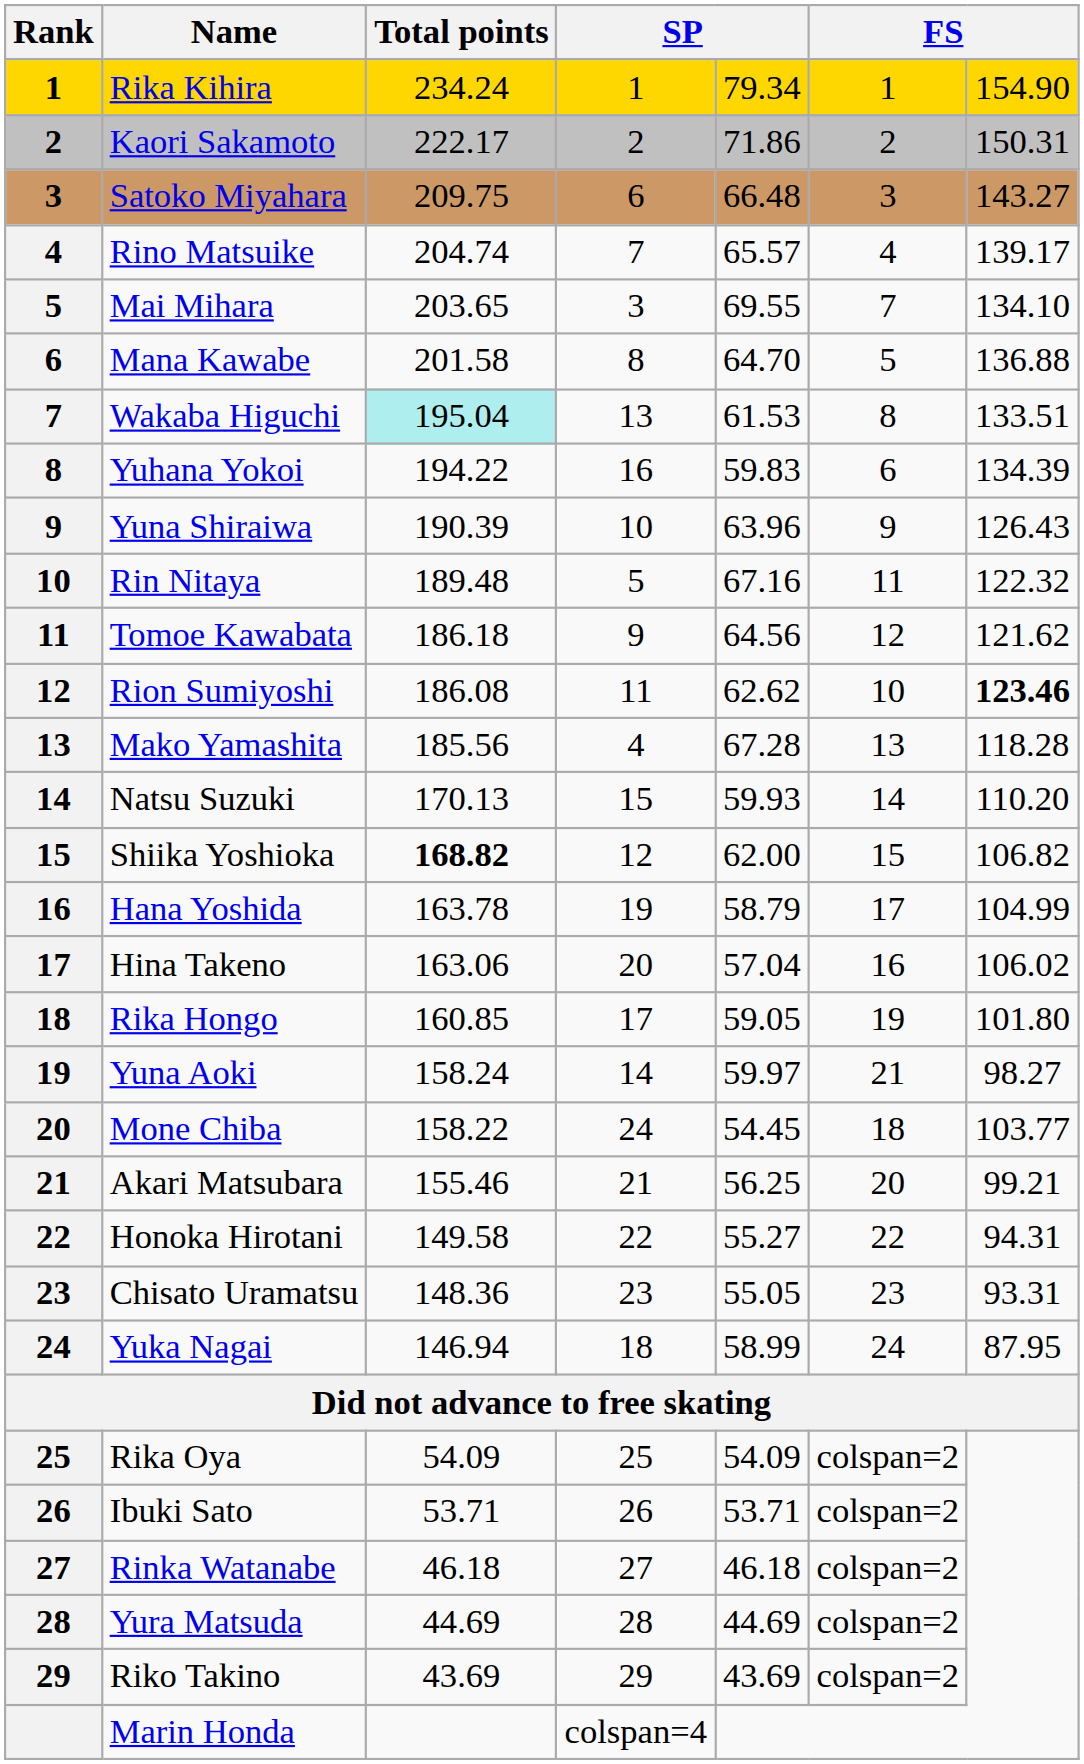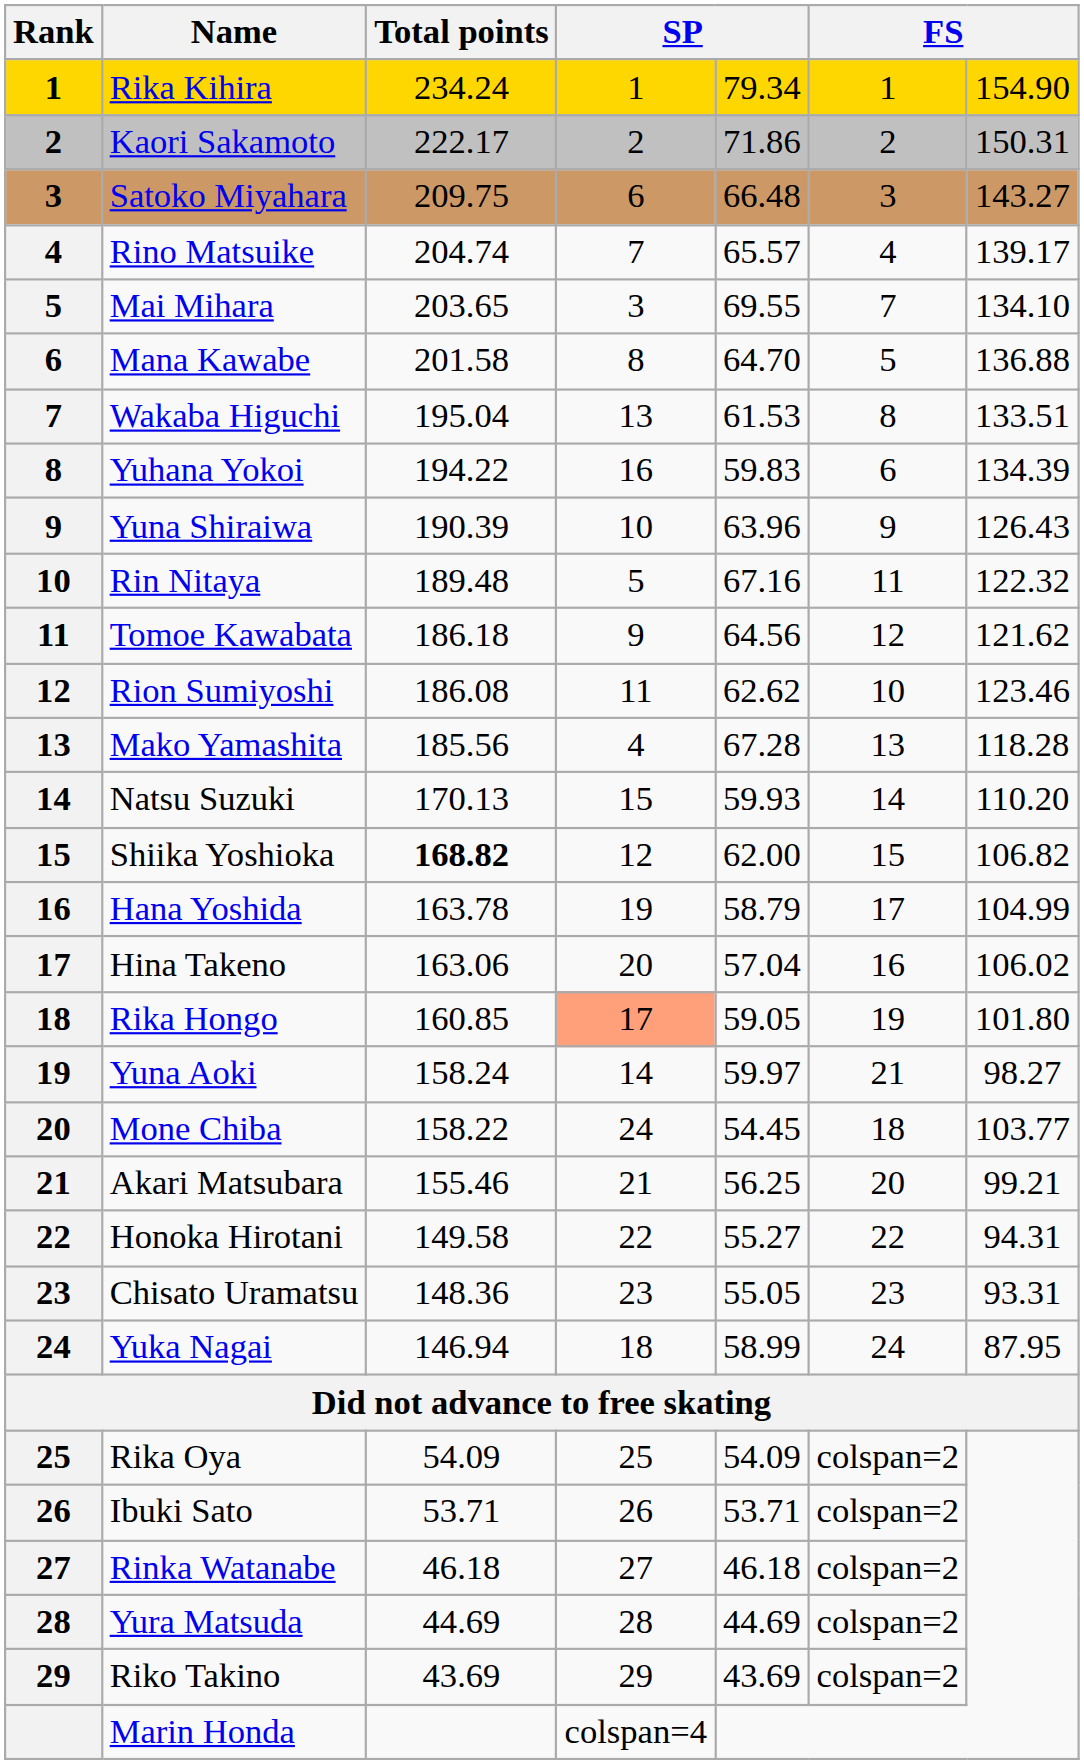(461, 415) paleturquoise background -> (461, 415) no background
(1022, 689) bold -> (1022, 689) normal
(636, 1018) no background -> (636, 1018) lightsalmon background
